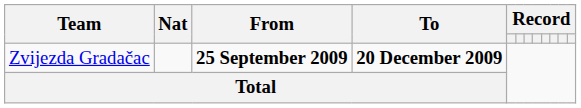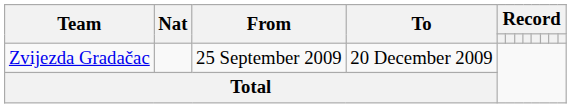(272, 57) bold -> (269, 57) normal
(429, 57) bold -> (422, 57) normal
